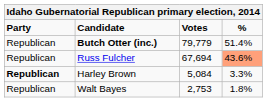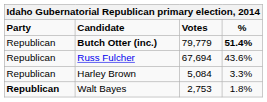(238, 43) normal -> (238, 43) bold
(238, 58) lightsalmon background -> (238, 58) no background
(33, 74) bold -> (31, 74) normal
(31, 89) normal -> (33, 89) bold
